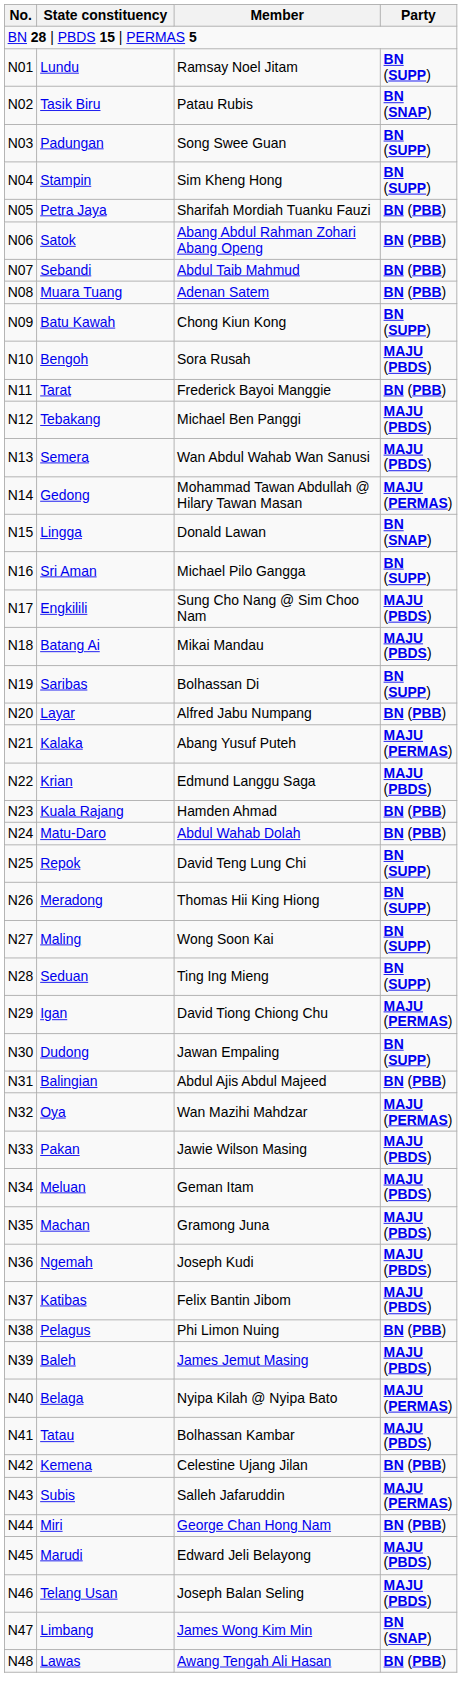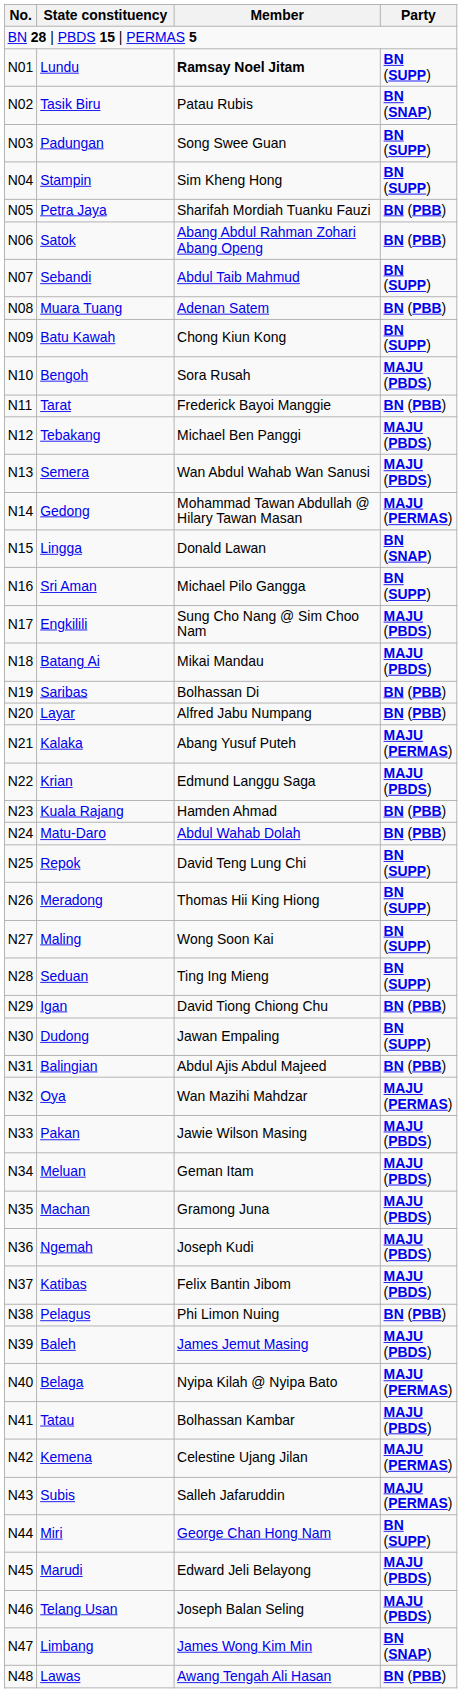(237, 67) normal -> (241, 67) bold
(415, 270) BN (PBB) -> (407, 278) BN (SUPP)
(407, 684) BN (SUPP) -> (415, 691) BN (PBB)
(418, 1014) MAJU (PERMAS) -> (415, 1006) BN (PBB)
(415, 1465) BN (PBB) -> (418, 1458) MAJU (PERMAS)
(415, 1525) BN (PBB) -> (407, 1533) BN (SUPP)
